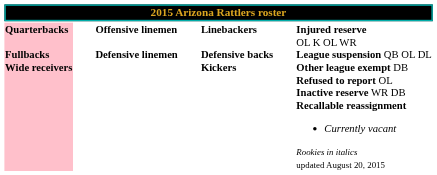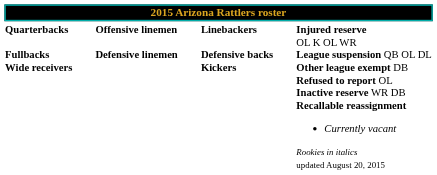(39, 48) pink background -> (39, 48) no background
